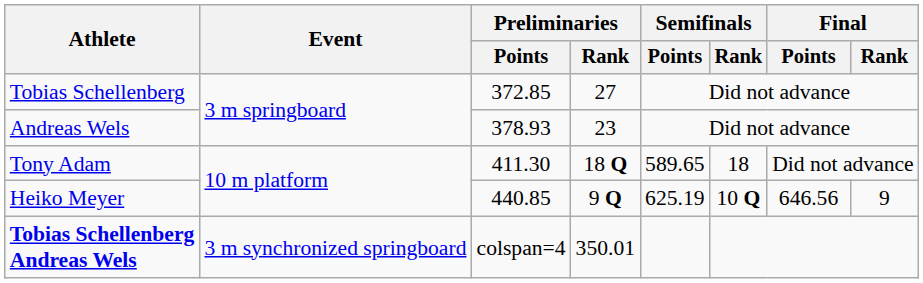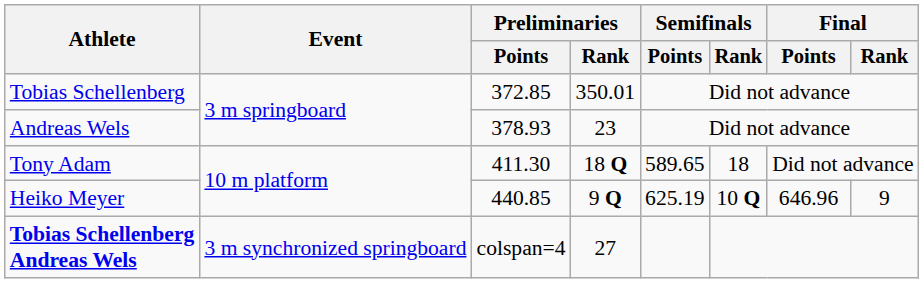(605, 92) 27 -> (605, 92) 350.01
(809, 198) 646.56 -> (809, 198) 646.96
(605, 247) 350.01 -> (605, 247) 27
